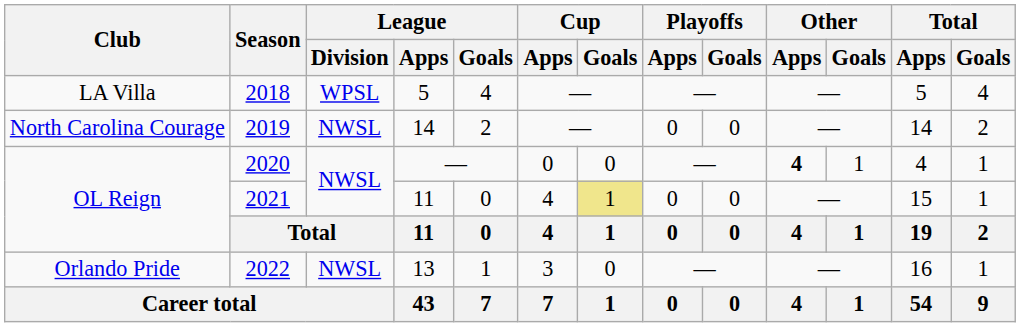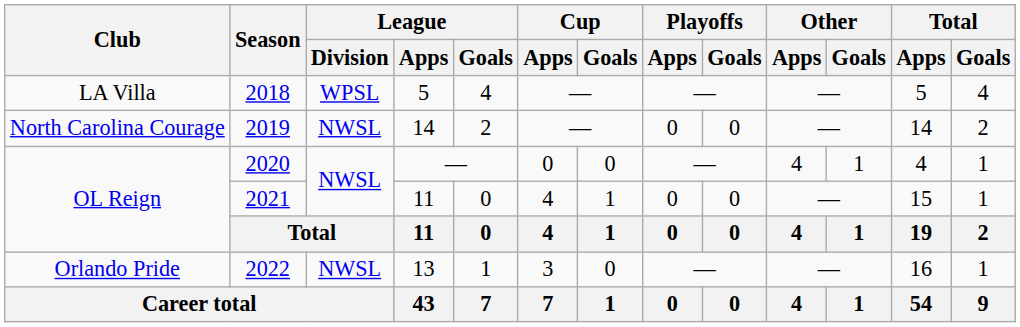(797, 163) bold -> (797, 163) normal
(610, 198) khaki background -> (610, 198) no background
